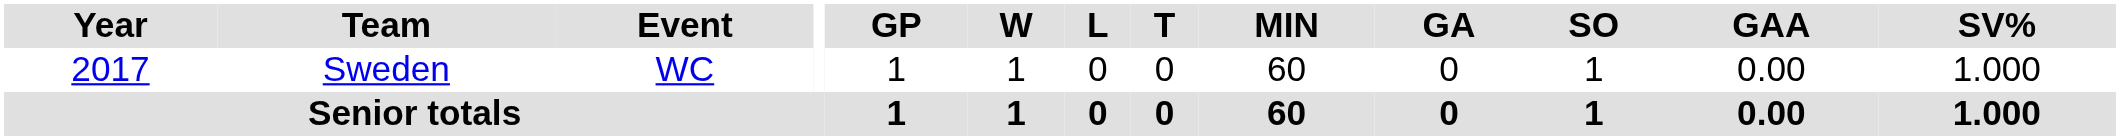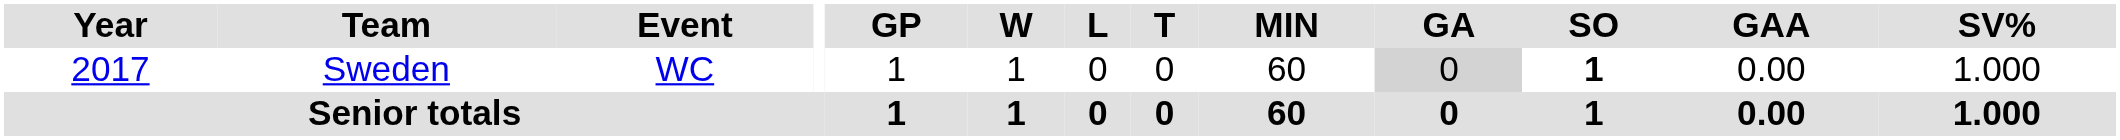(1449, 69) no background -> (1449, 69) lightgrey background
(1594, 69) normal -> (1594, 69) bold
